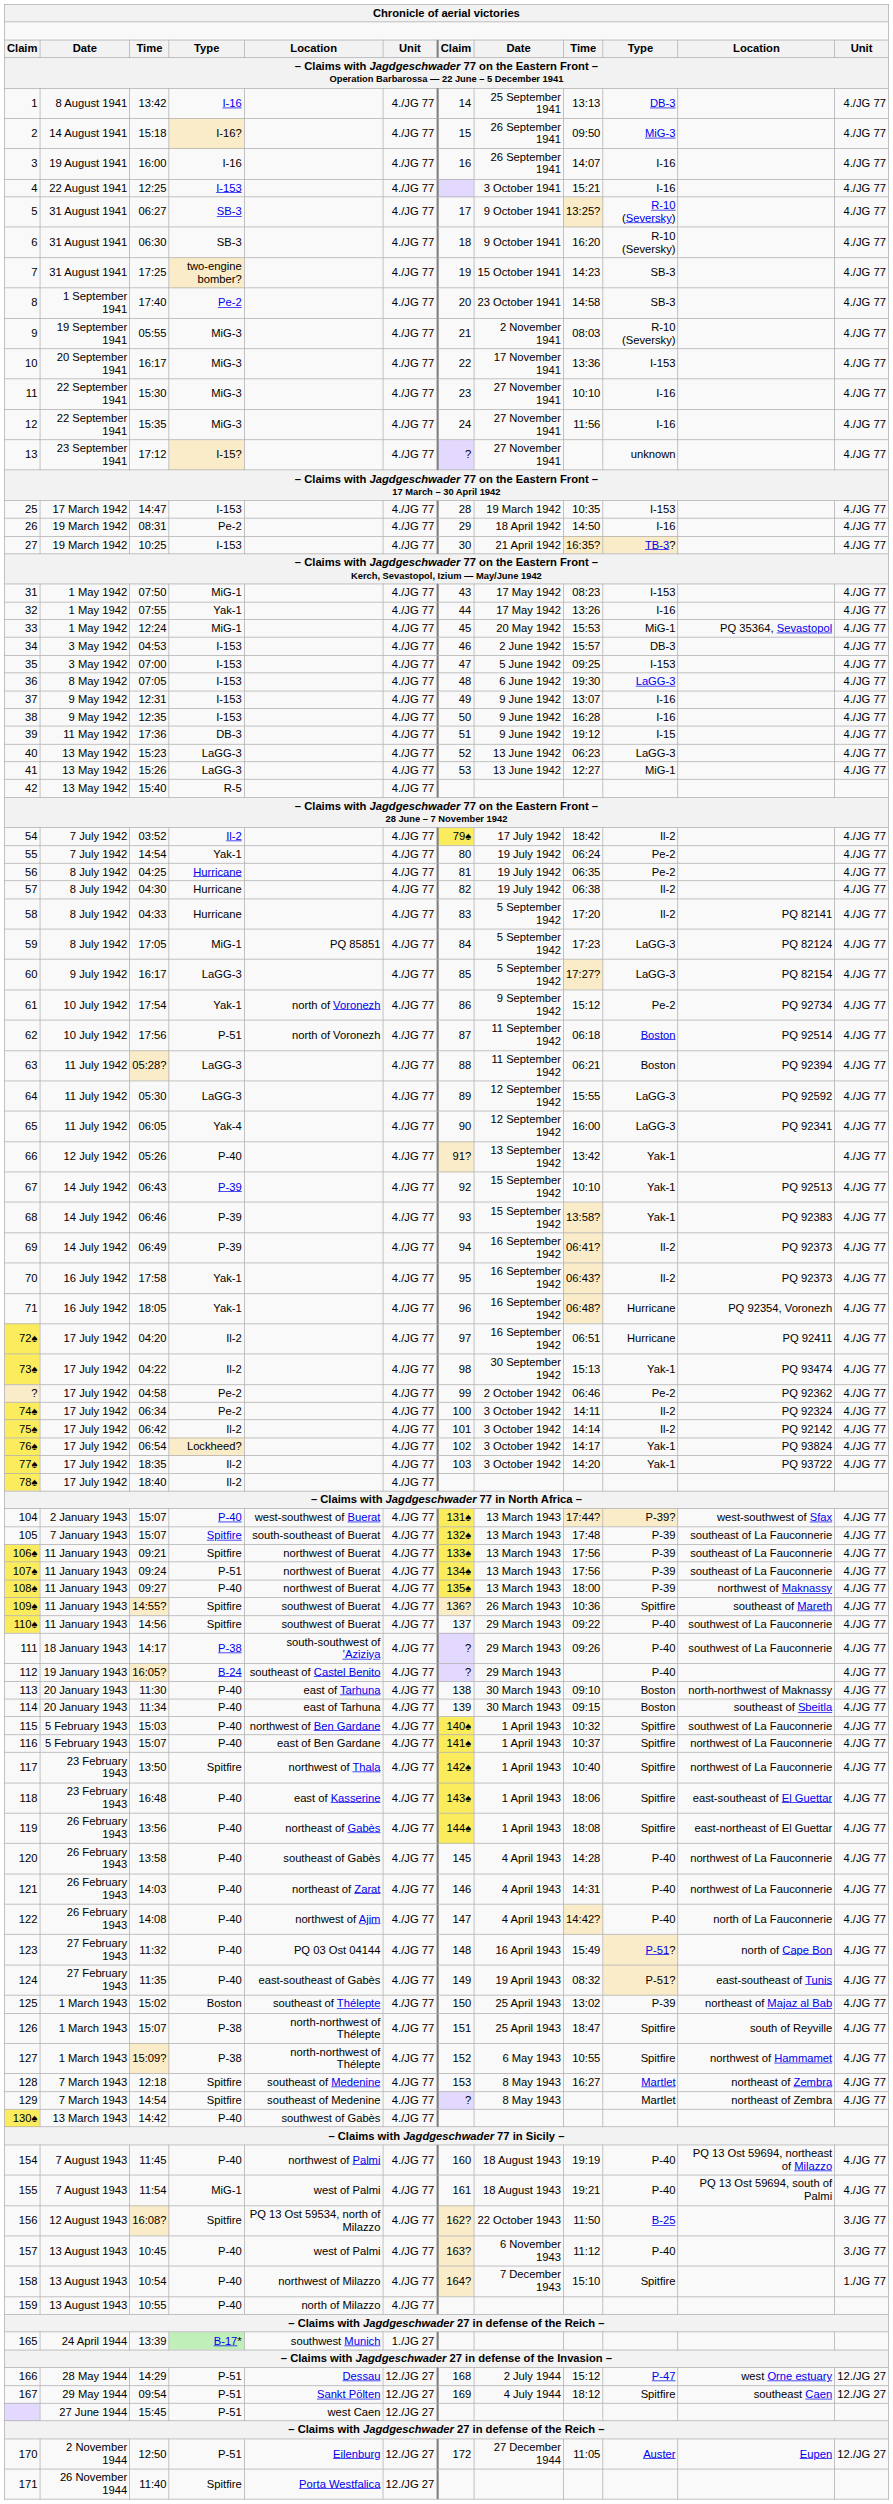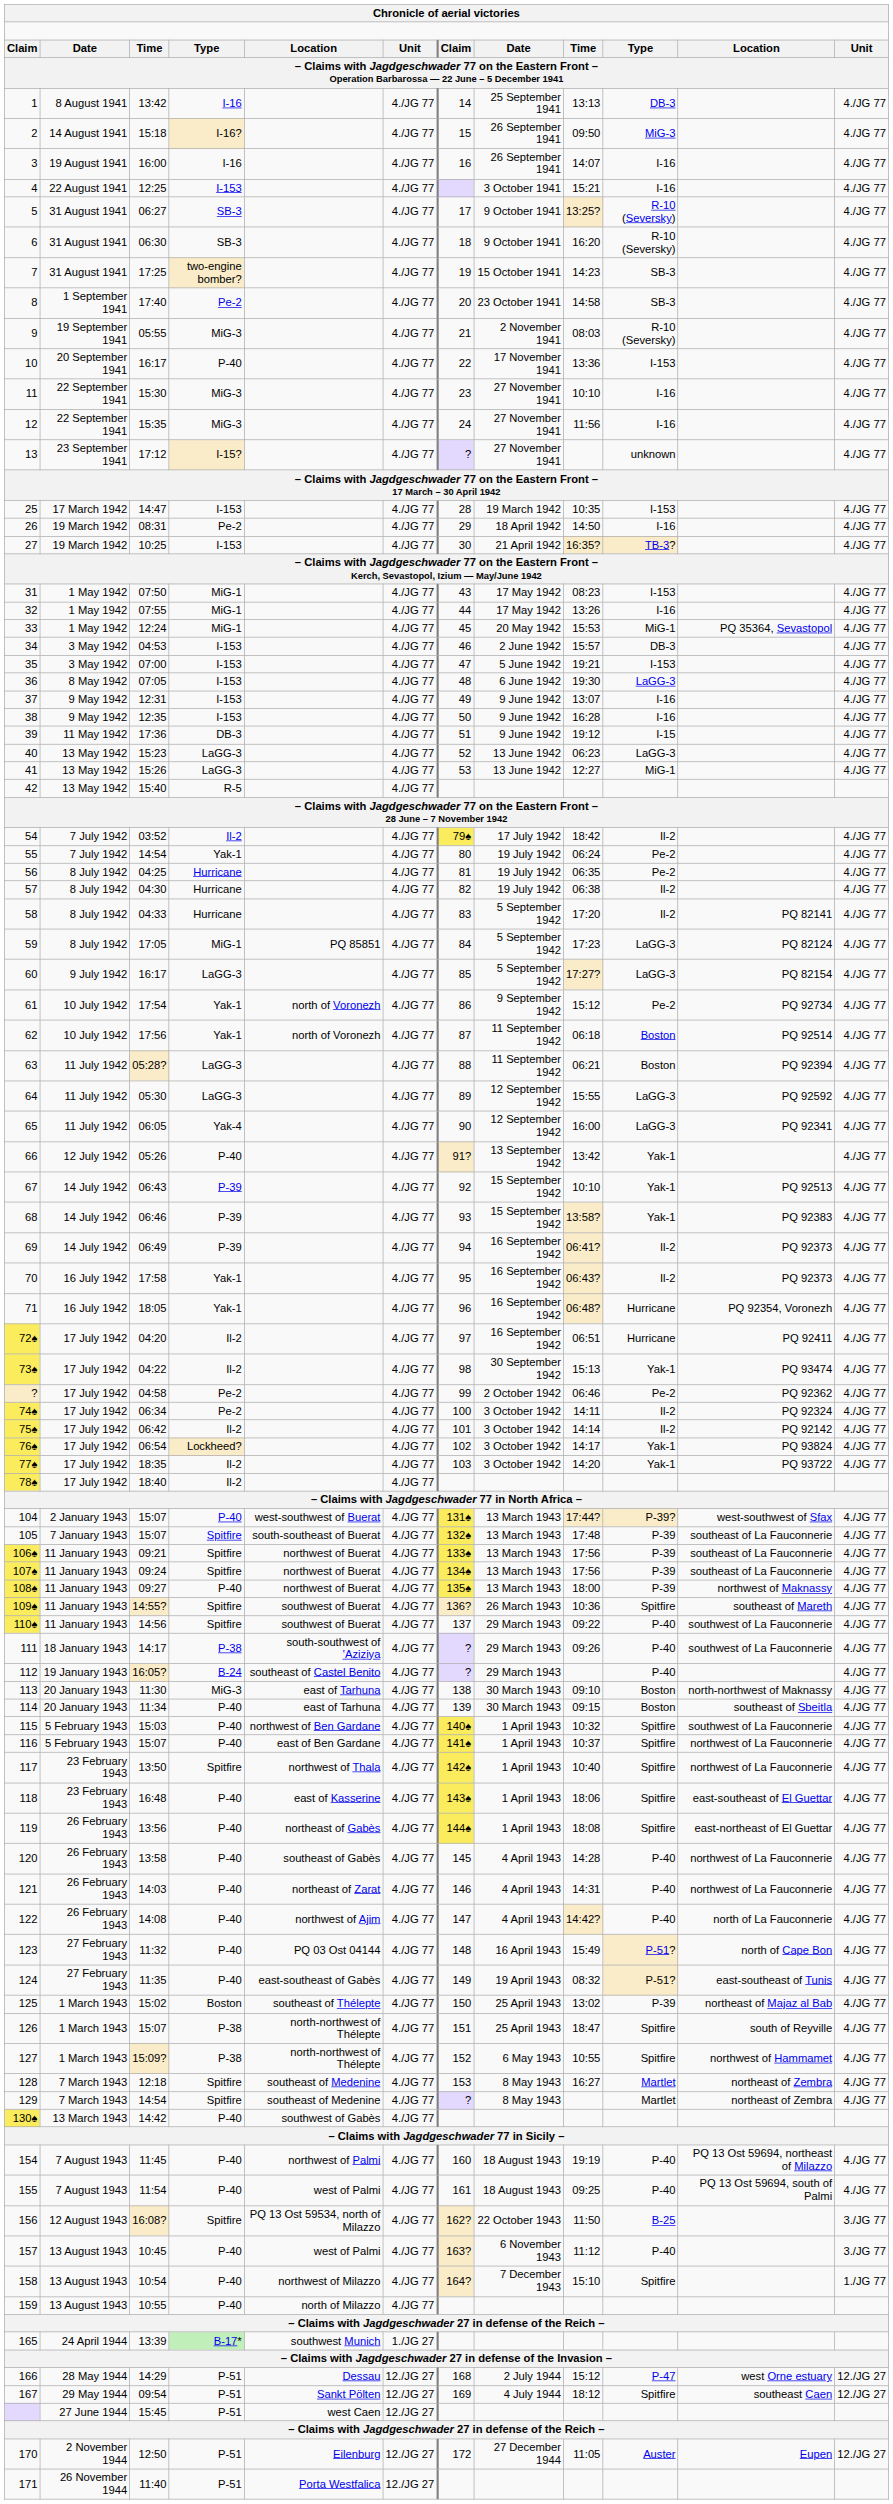(226, 363) MiG-3 -> (230, 363) P-40
(227, 610) Yak-1 -> (226, 610) MiG-1
(586, 664) 09:25 -> (586, 664) 19:21
(230, 1035) P-51 -> (227, 1035) Yak-1
(230, 1571) P-51 -> (224, 1571) Spitfire
(230, 1690) P-40 -> (226, 1690) MiG-3
(226, 2190) MiG-1 -> (230, 2190) P-40
(586, 2190) 19:21 -> (586, 2190) 09:25
(224, 2484) Spitfire -> (230, 2484) P-51
